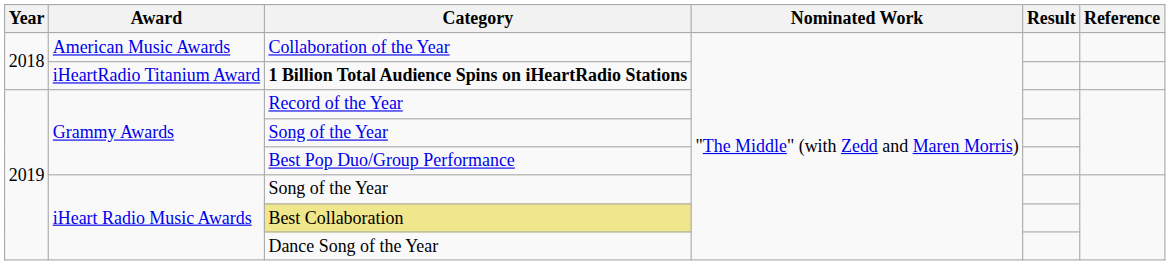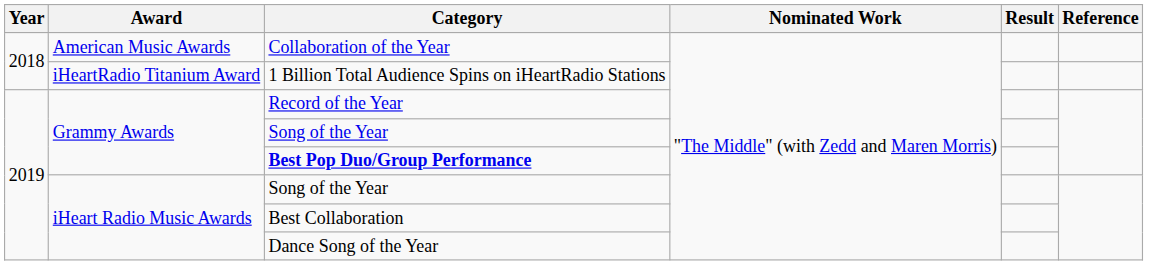(478, 75) bold -> (467, 75) normal
(392, 160) normal -> (400, 160) bold
(336, 217) khaki background -> (336, 217) no background
